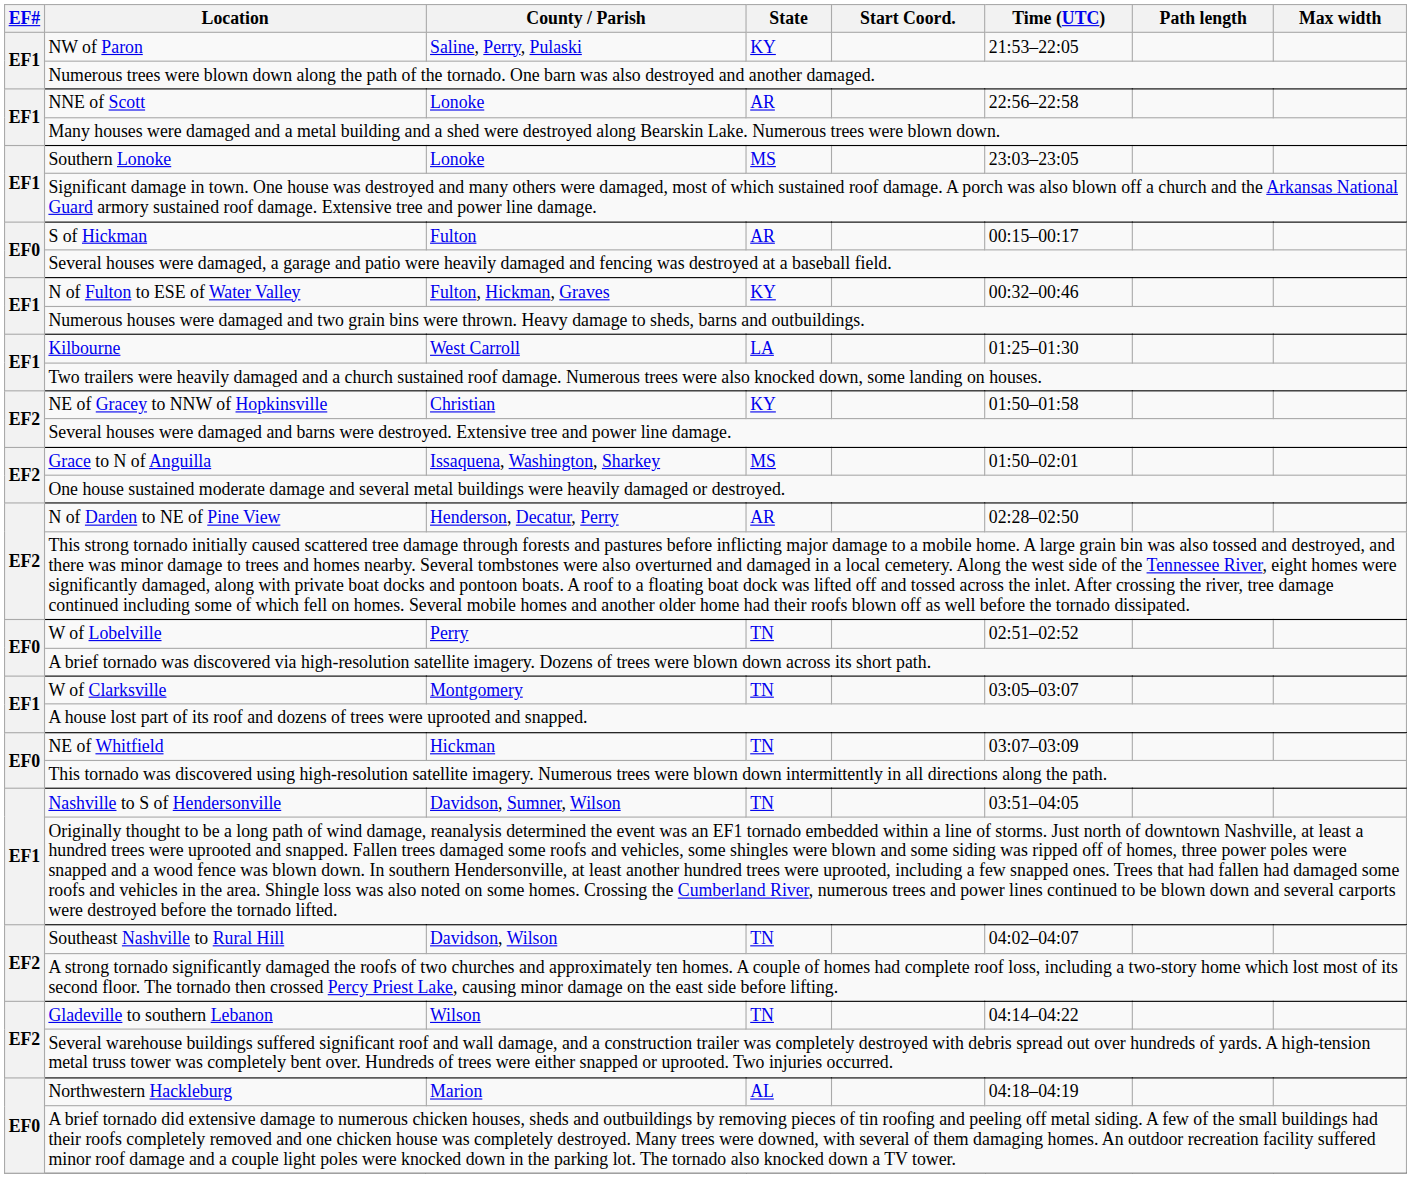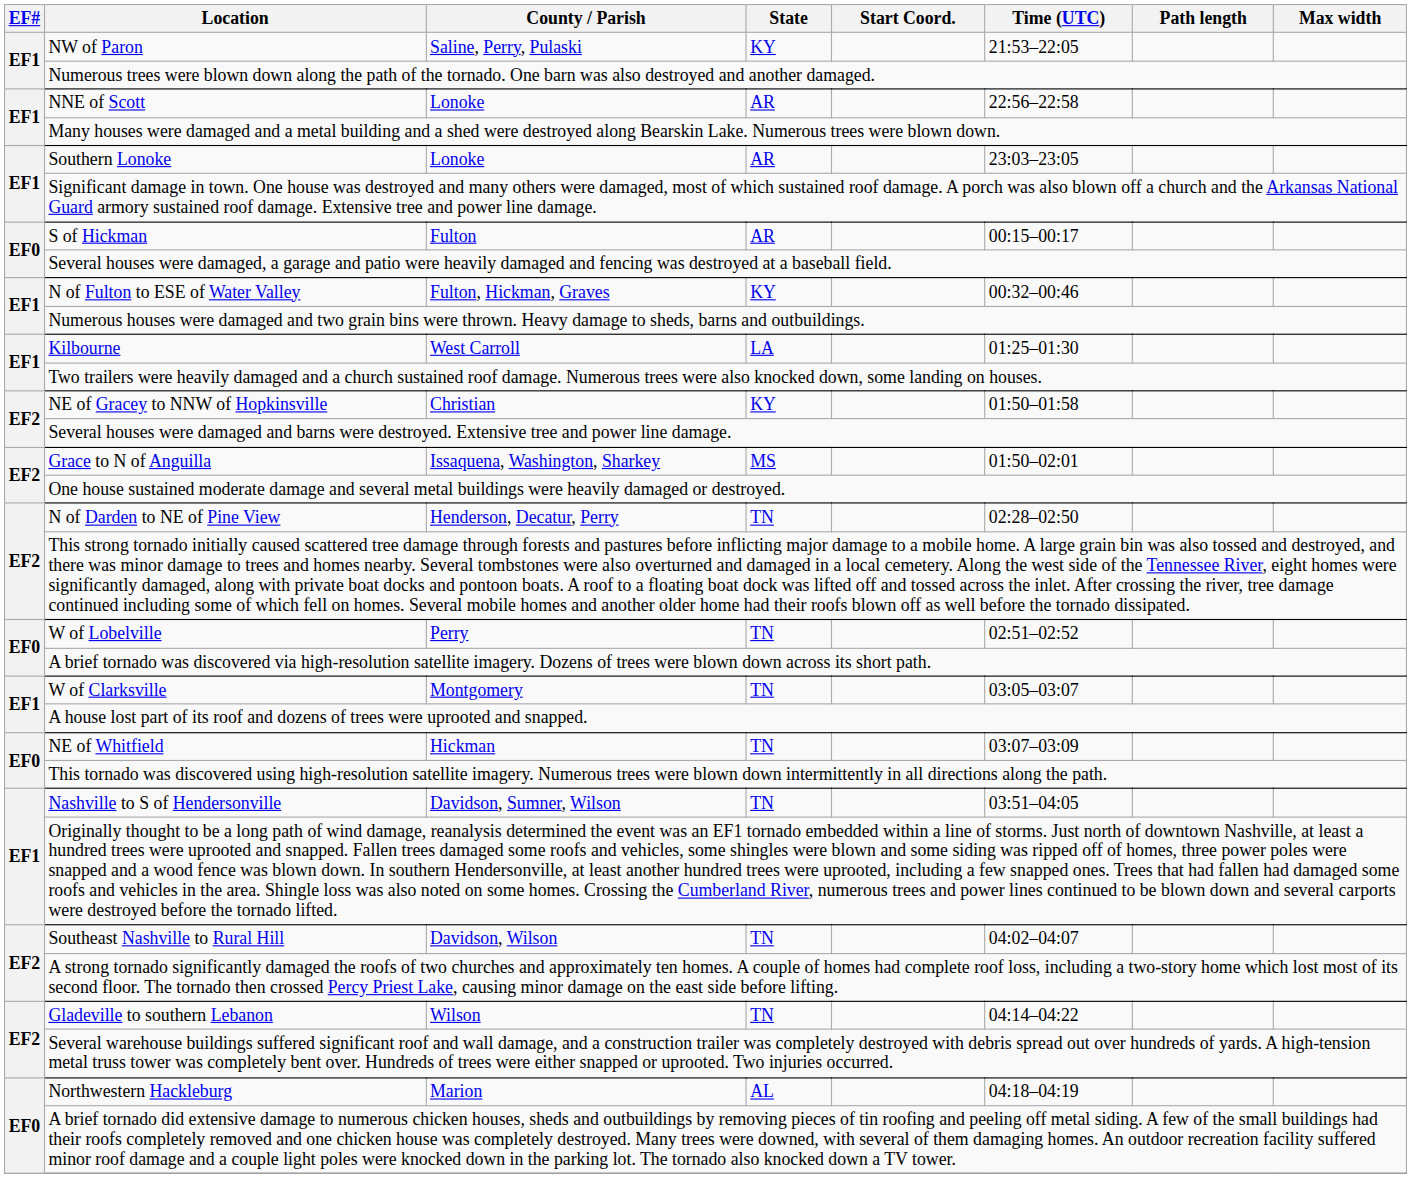(763, 159) MS -> (763, 159) AR
(763, 517) AR -> (762, 517) TN
